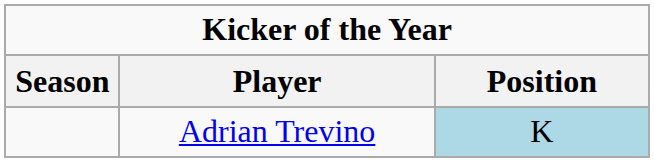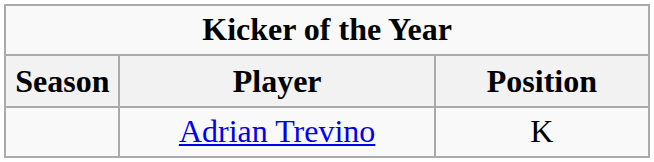(542, 131) lightblue background -> (542, 131) no background
